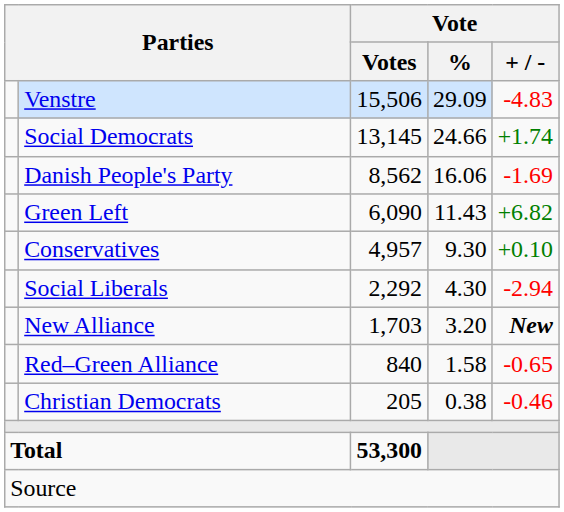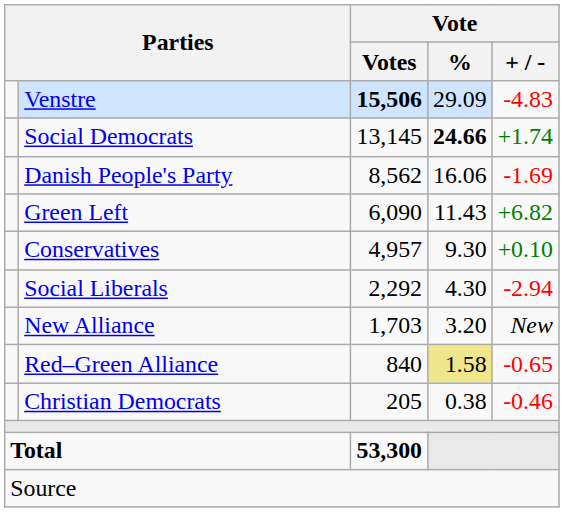(389, 99) normal -> (389, 99) bold
(460, 136) normal -> (460, 136) bold
(531, 325) bold -> (532, 325) normal
(466, 363) no background -> (466, 363) khaki background
